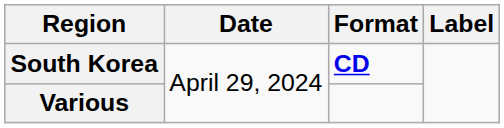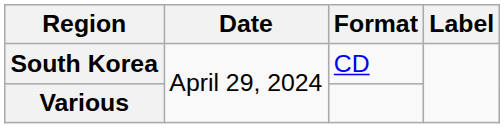(352, 63) bold -> (352, 63) normal
